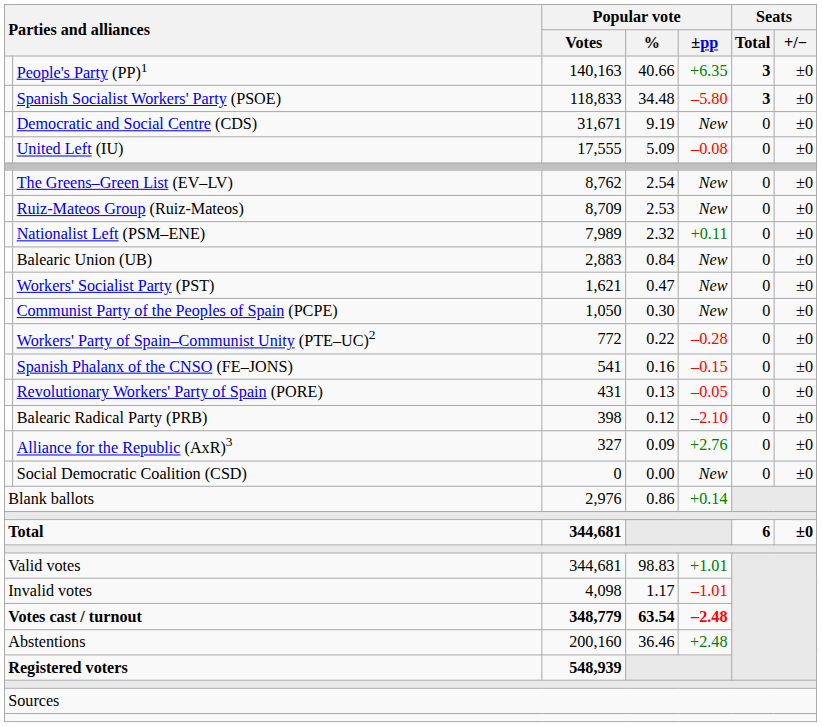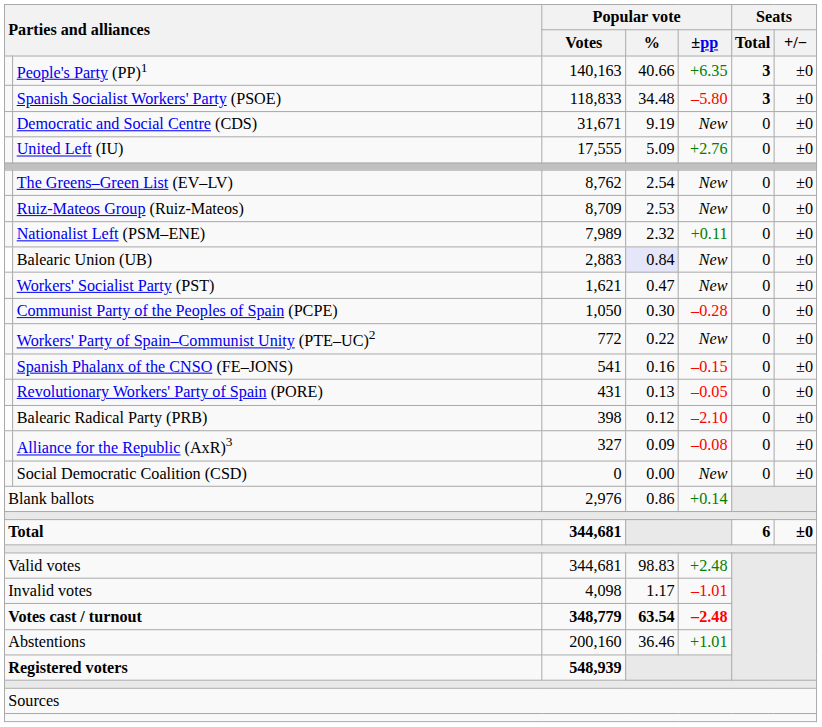(709, 149) –0.08 -> (709, 149) +2.76
(660, 259) no background -> (660, 259) lavender background
(713, 311) New -> (709, 311) –0.28
(709, 338) –0.28 -> (713, 338) New
(709, 445) +2.76 -> (709, 445) –0.08
(709, 565) +1.01 -> (709, 565) +2.48
(709, 642) +2.48 -> (709, 642) +1.01
